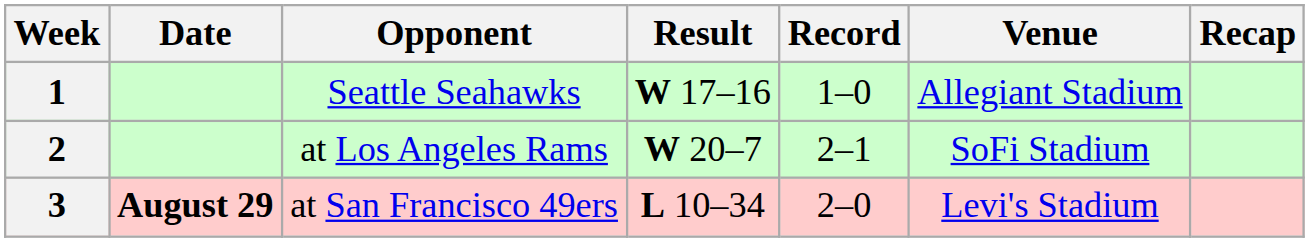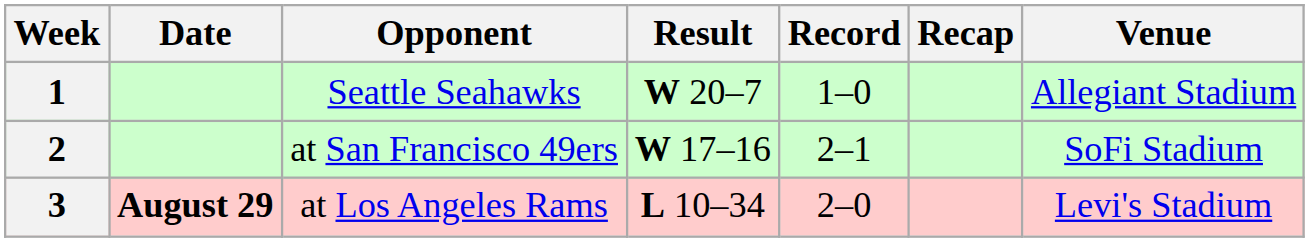columns swapped: (1050, 33) <-> (1248, 33)
(703, 90) W 17–16 -> (703, 90) W 20–7
(454, 148) at Los Angeles Rams -> (454, 148) at San Francisco 49ers
(703, 148) W 20–7 -> (703, 148) W 17–16
(454, 206) at San Francisco 49ers -> (454, 206) at Los Angeles Rams
